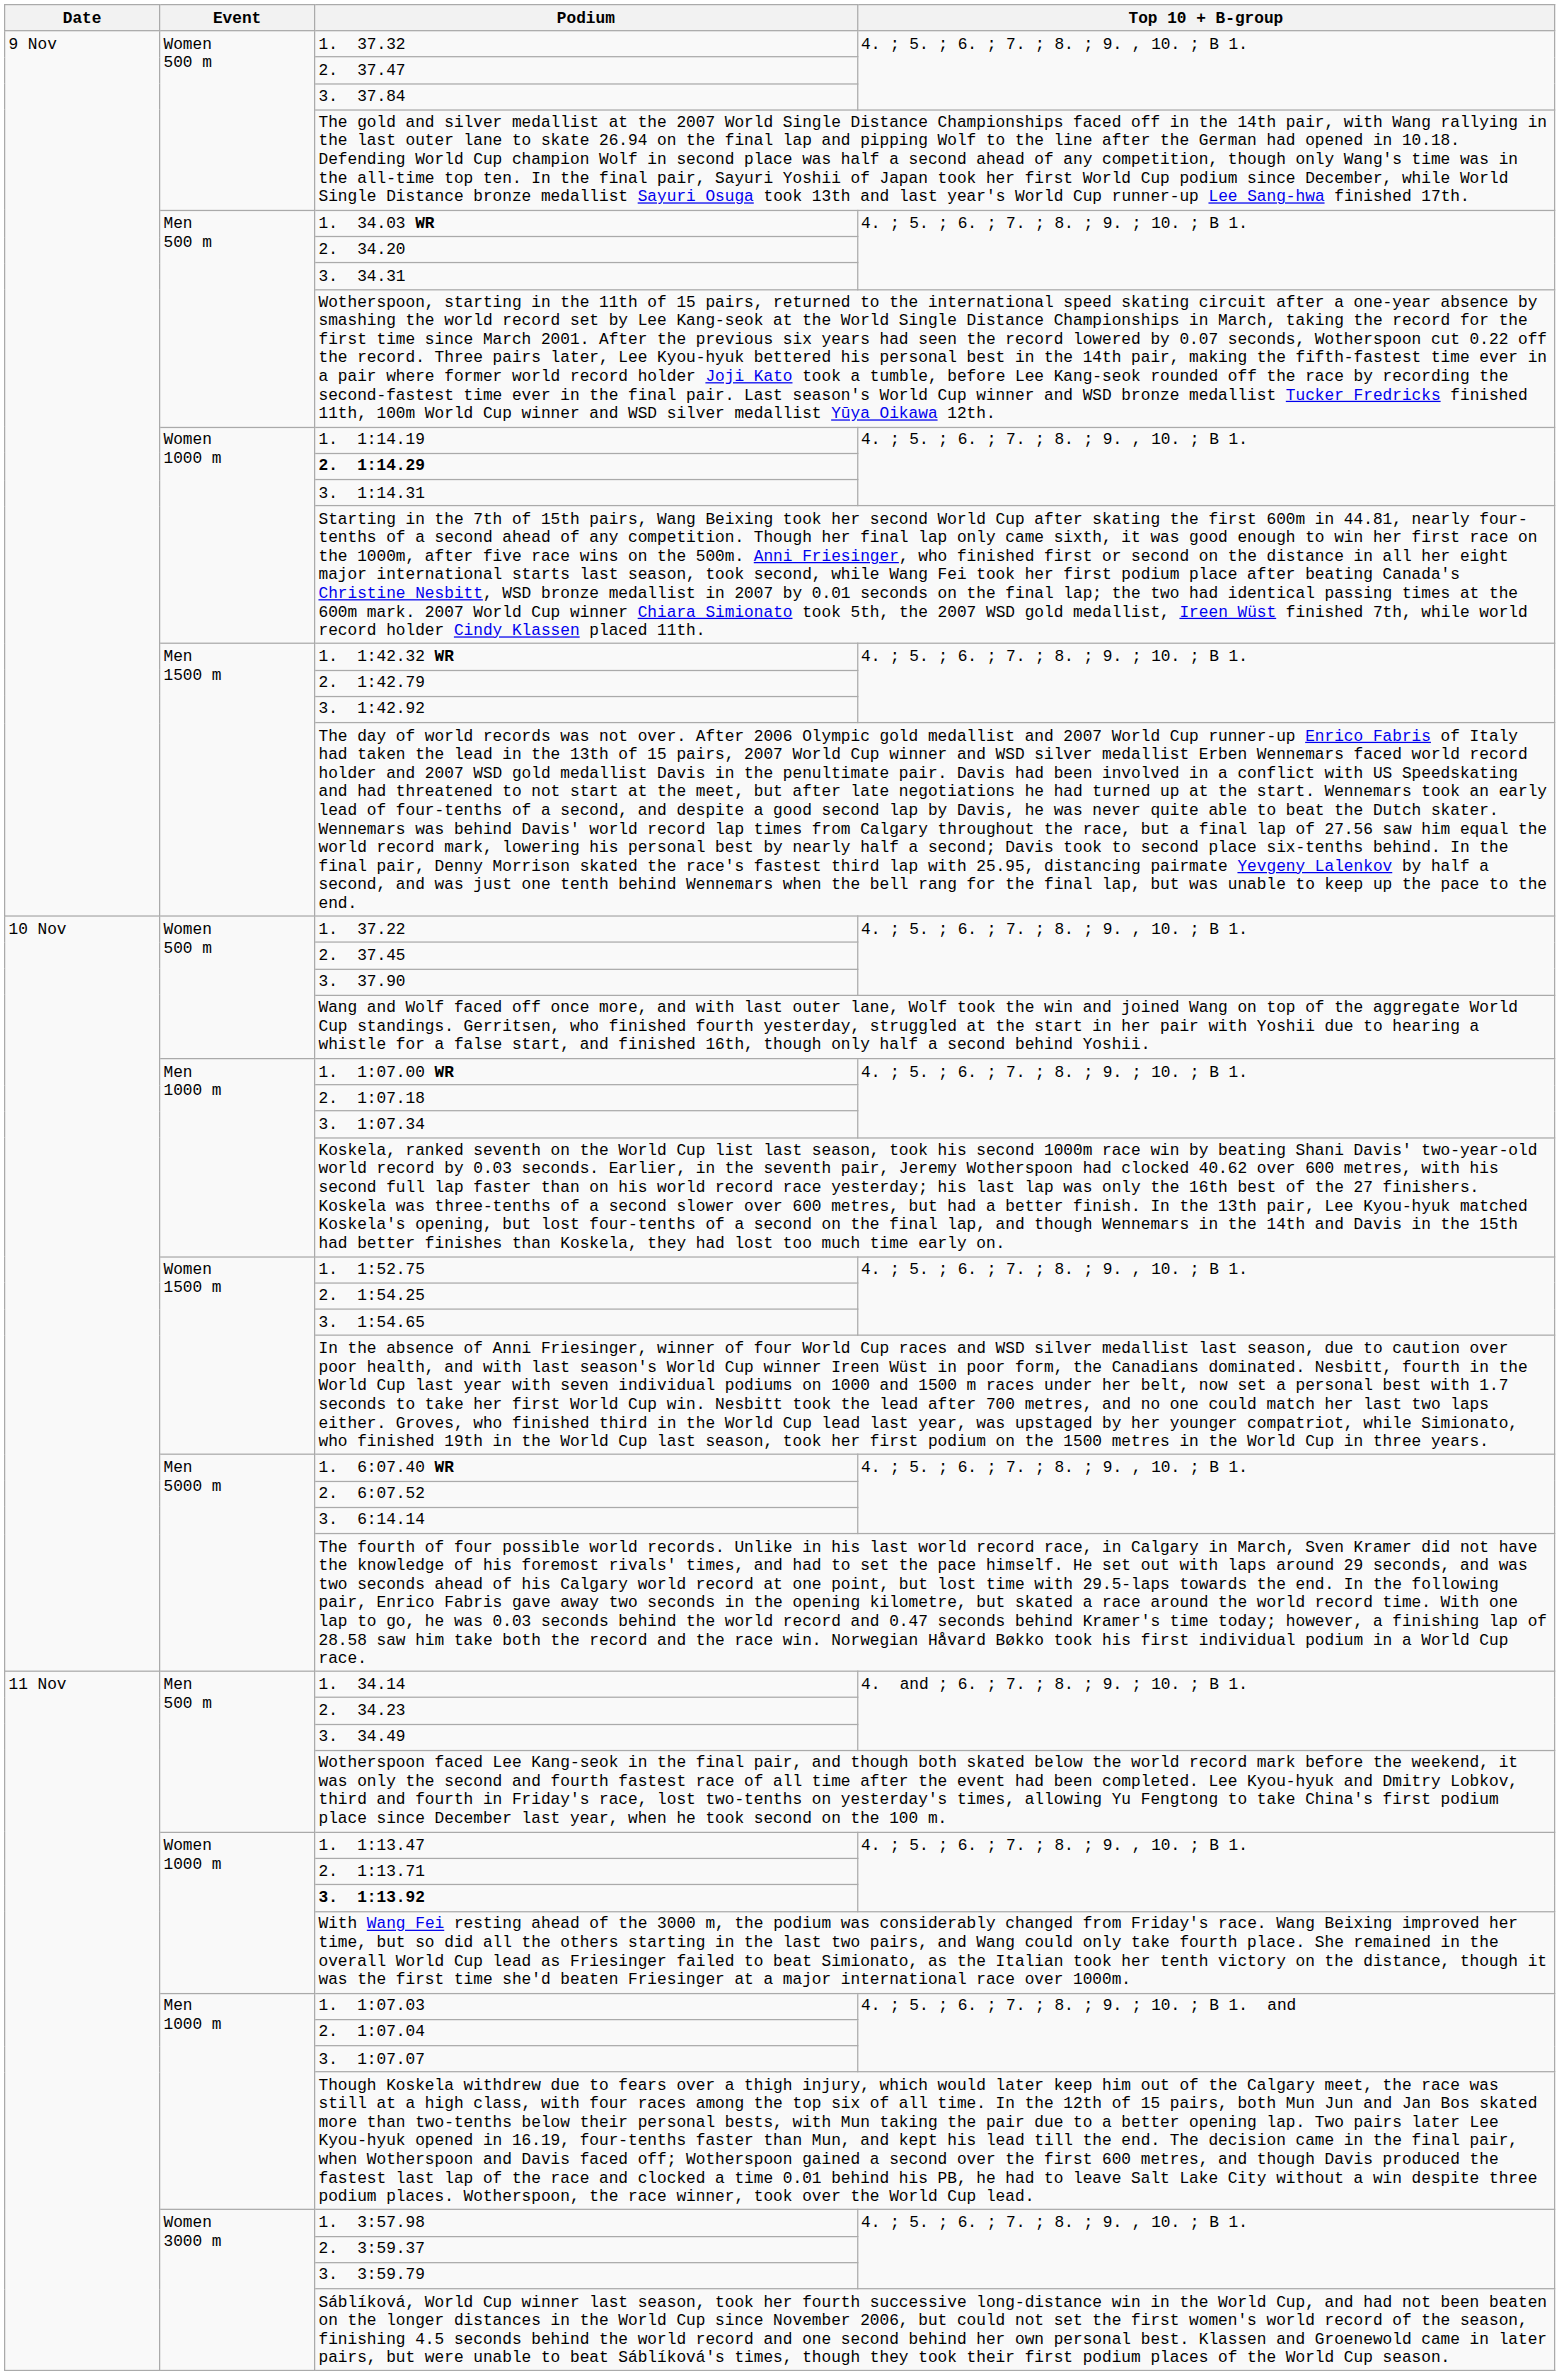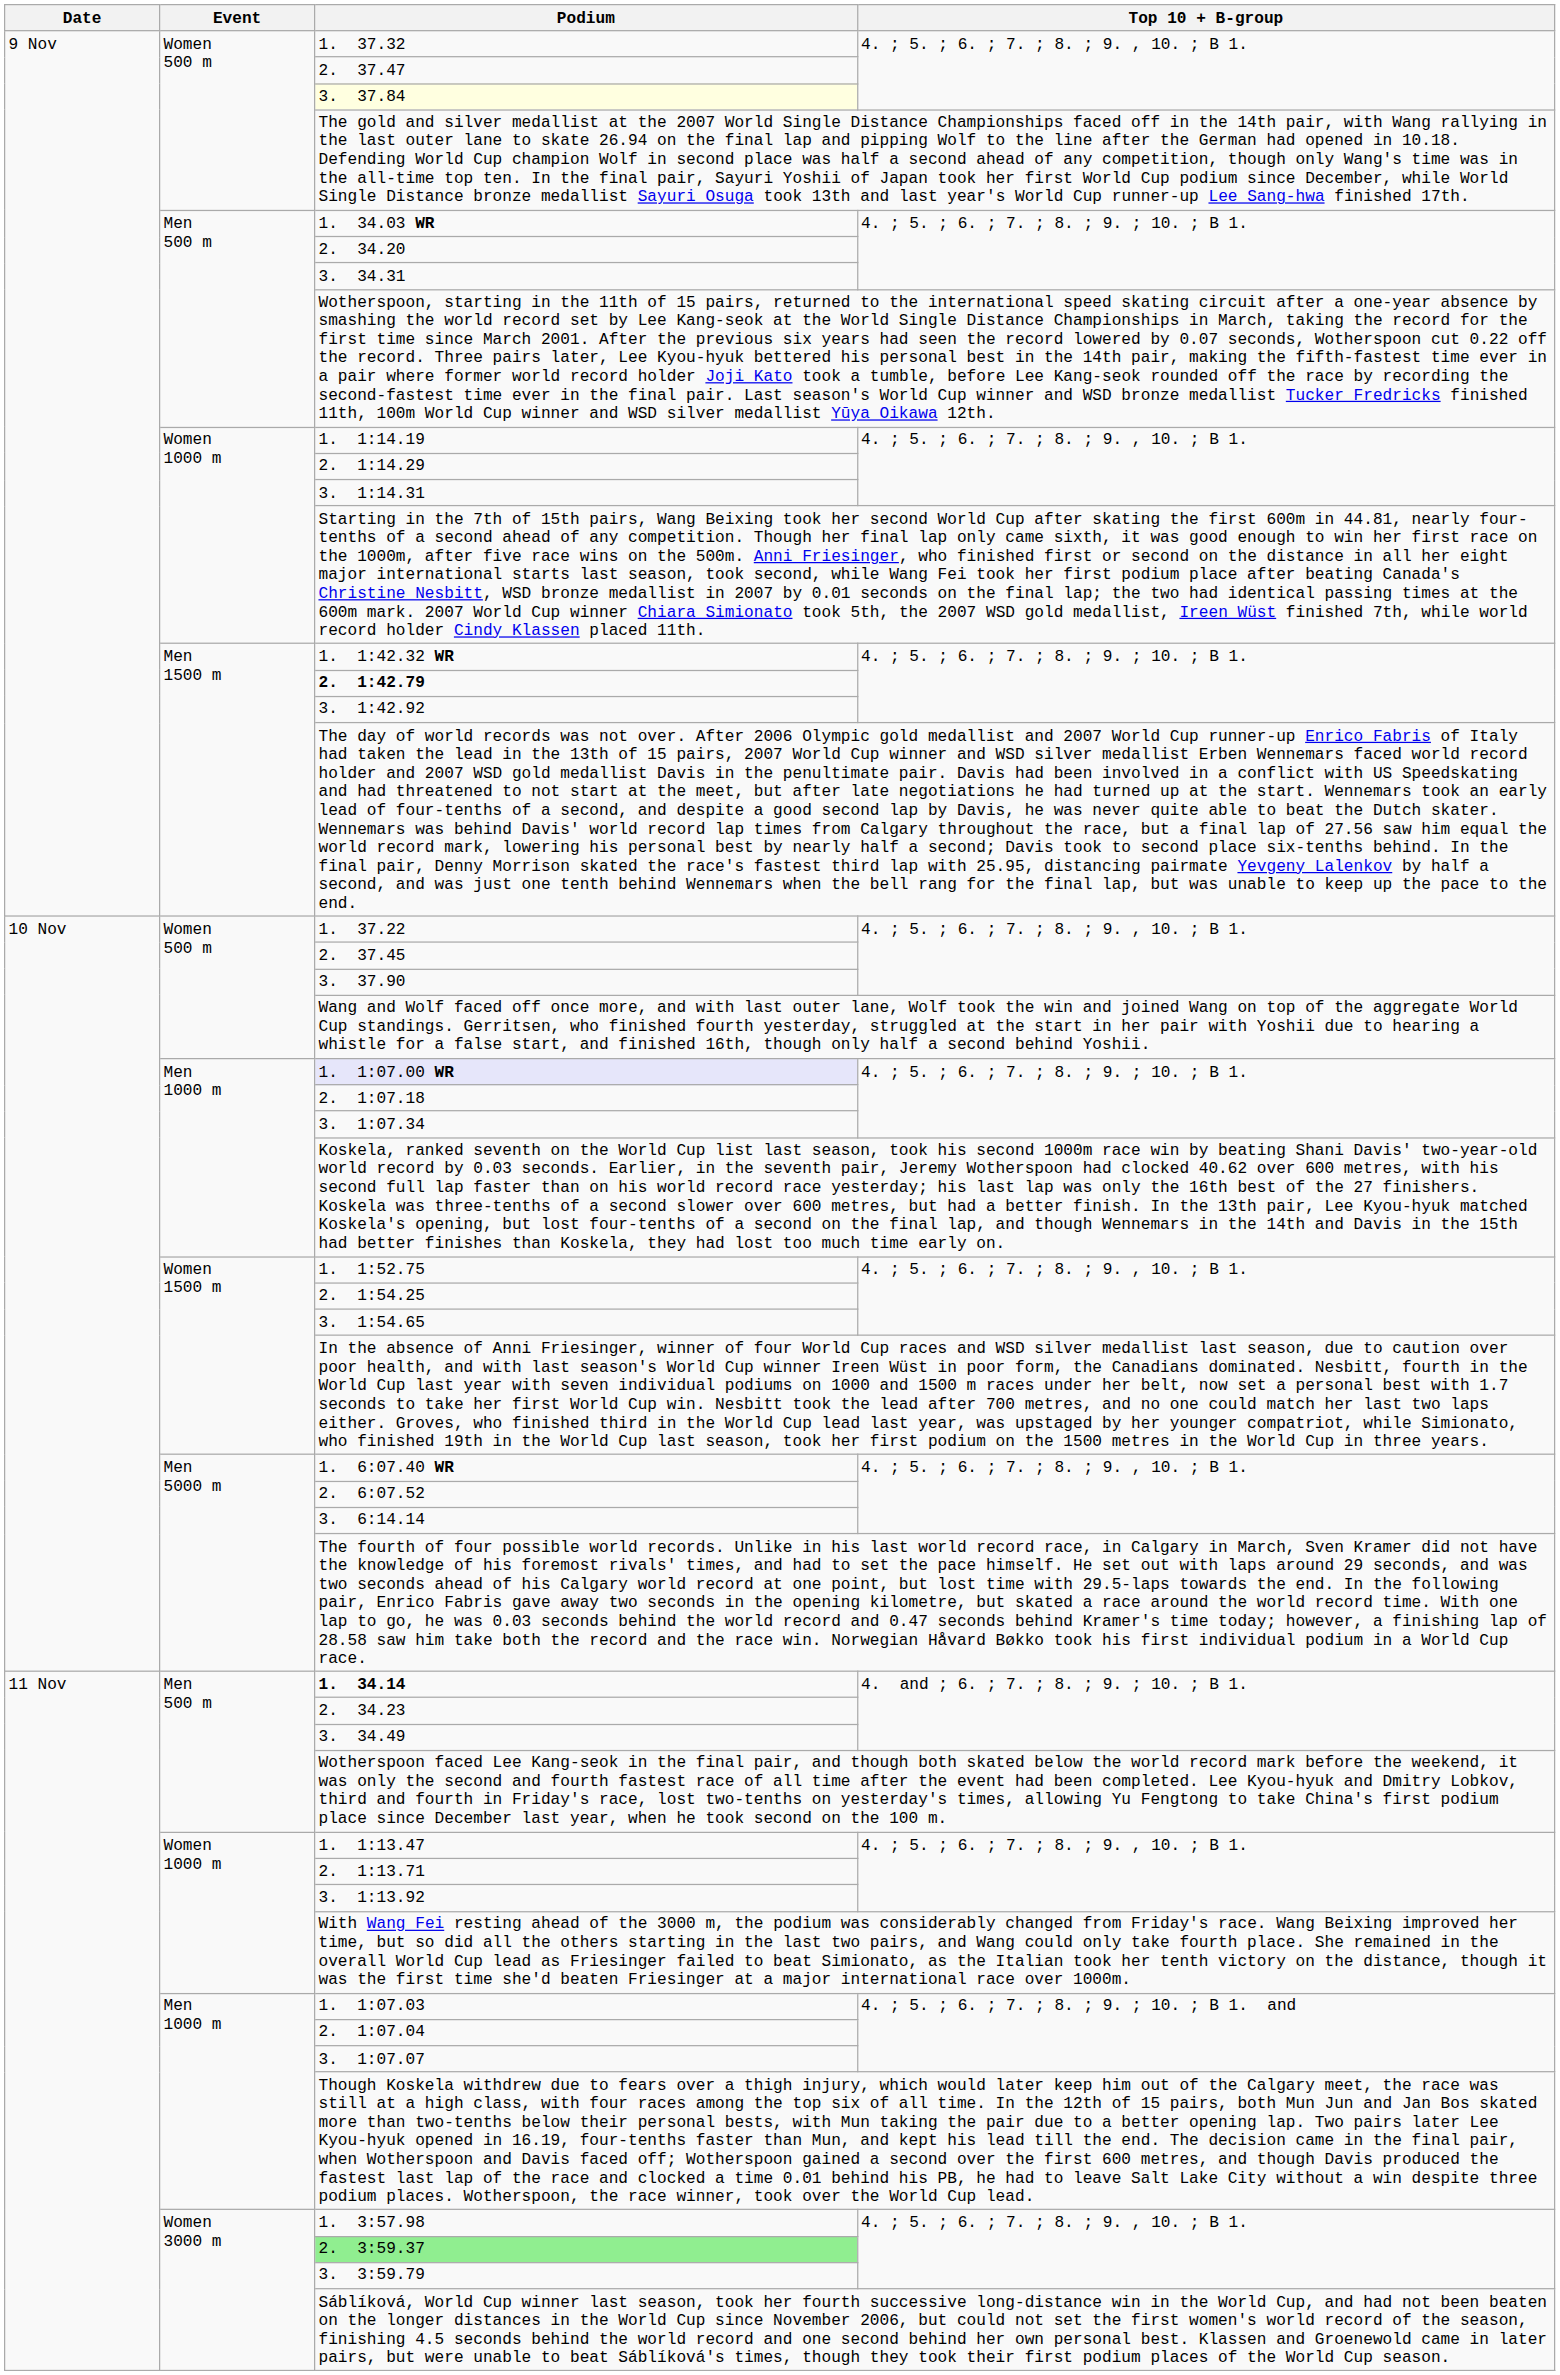(362, 97) no background -> (362, 97) lightyellow background
(372, 466) bold -> (372, 466) normal
(372, 683) normal -> (372, 683) bold
(386, 1072) no background -> (386, 1072) lavender background
(362, 1685) normal -> (362, 1685) bold
(372, 1898) bold -> (372, 1898) normal
(372, 2249) no background -> (372, 2249) lightgreen background
